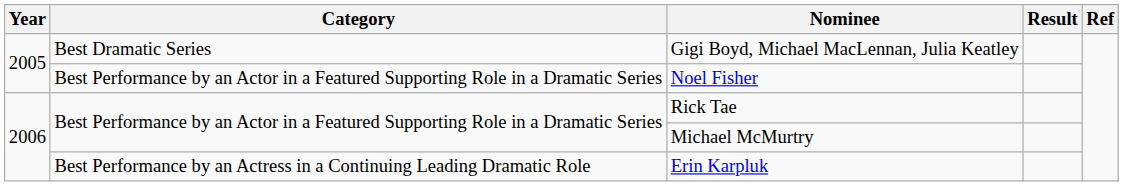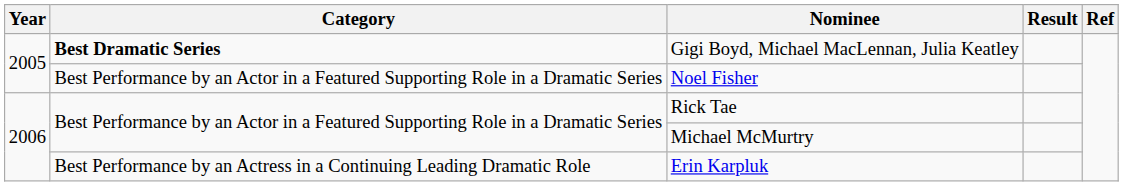(133, 48) normal -> (138, 48) bold
